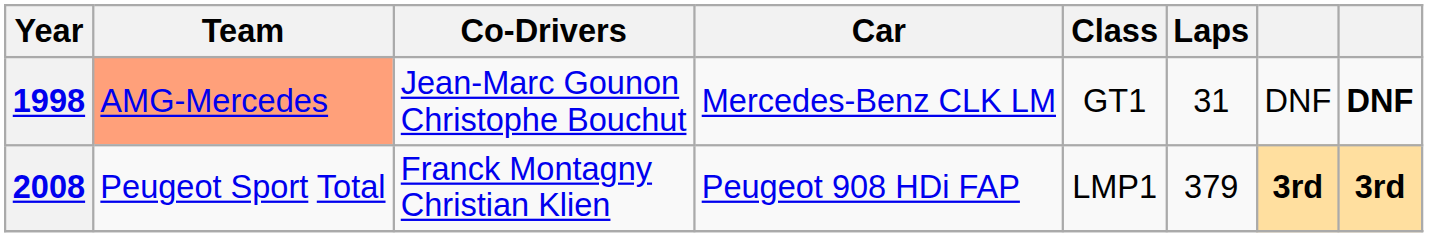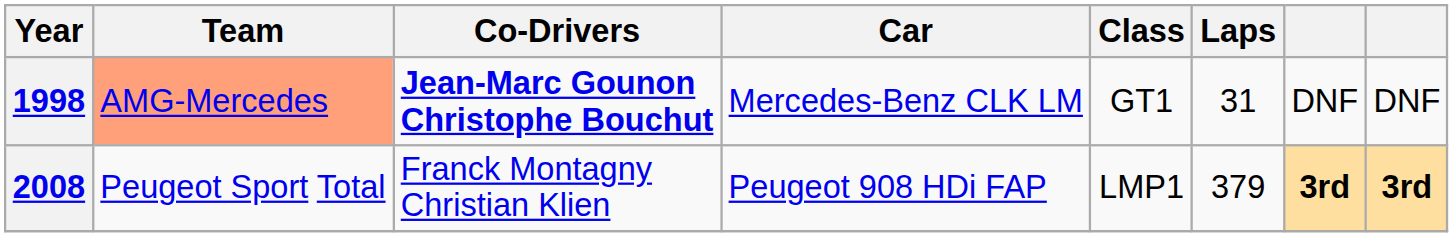(544, 101) normal -> (557, 101) bold
(1380, 101) bold -> (1407, 101) normal
